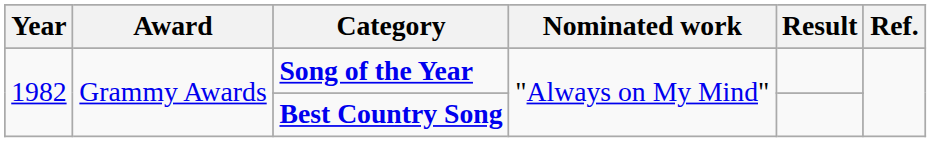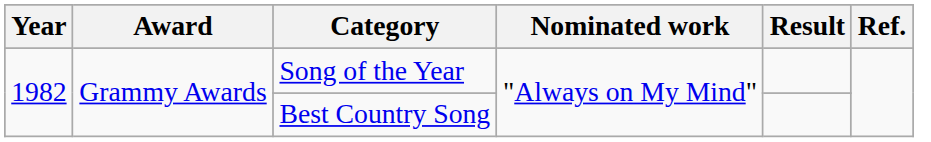(376, 70) bold -> (372, 70) normal
(391, 114) bold -> (385, 114) normal
